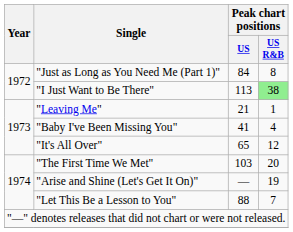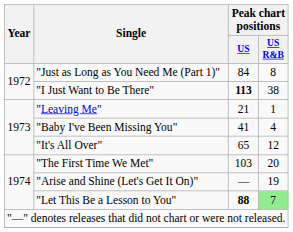(243, 90) normal -> (243, 90) bold
(273, 90) lightgreen background -> (273, 90) no background
(243, 200) normal -> (243, 200) bold
(273, 200) no background -> (273, 200) lightgreen background
